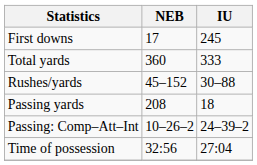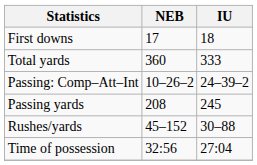(211, 38) 245 -> (207, 38) 18
rows swapped: (45, 82) <-> (73, 126)
(207, 104) 18 -> (211, 104) 245
